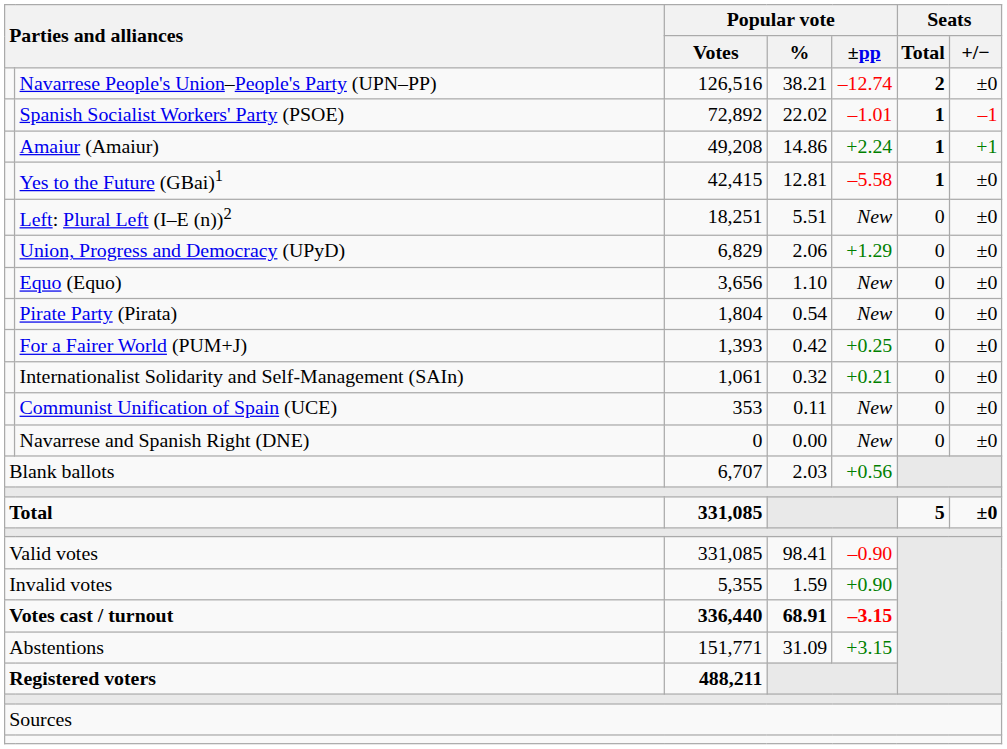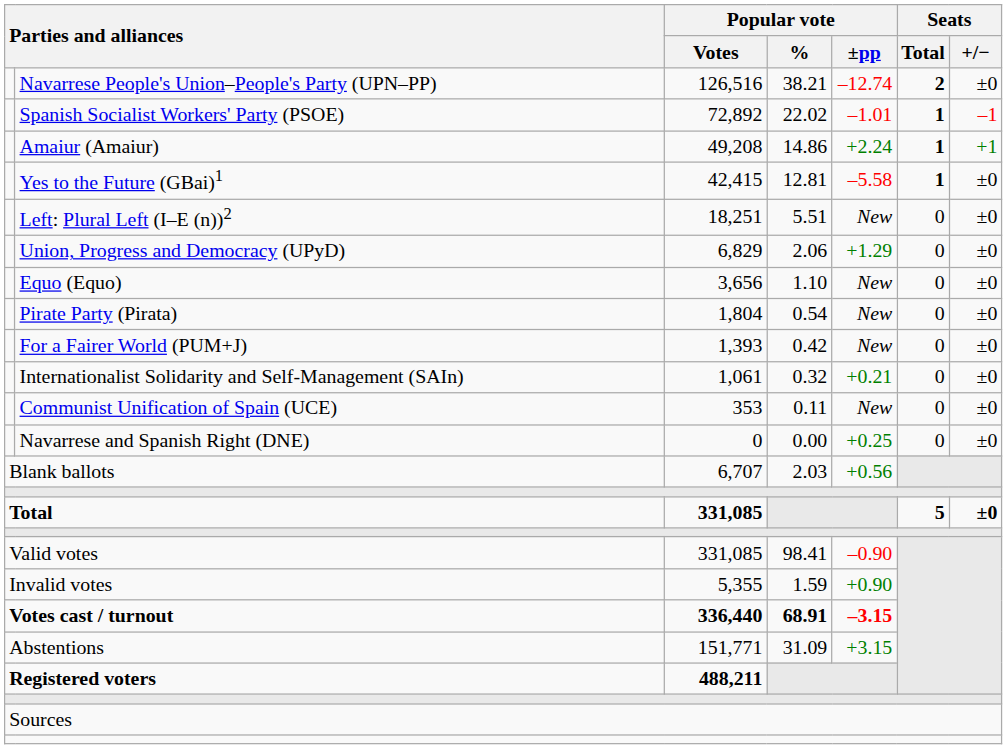(869, 345) +0.25 -> (875, 345) New
(875, 440) New -> (869, 440) +0.25
